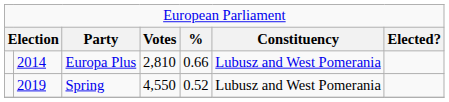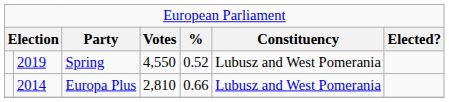rows swapped: (101, 62) <-> (85, 85)
